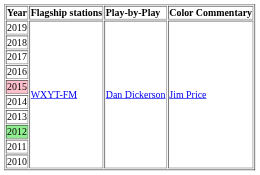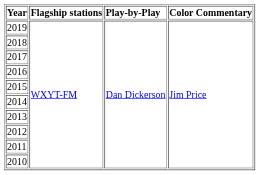(17, 87) pink background -> (17, 87) no background
(17, 131) lightgreen background -> (17, 131) no background
